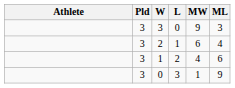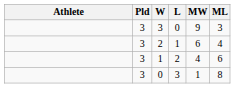(220, 75) 9 -> (220, 75) 8
